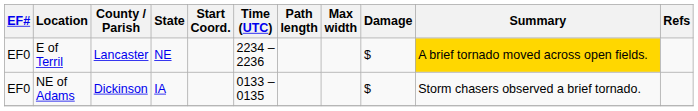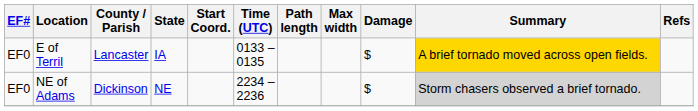(163, 55) NE -> (160, 55) IA
(256, 55) 2234 – 2236 -> (256, 55) 0133 – 0135
(160, 89) IA -> (163, 89) NE
(256, 89) 0133 – 0135 -> (256, 89) 2234 – 2236
(530, 89) no background -> (530, 89) lightgrey background
